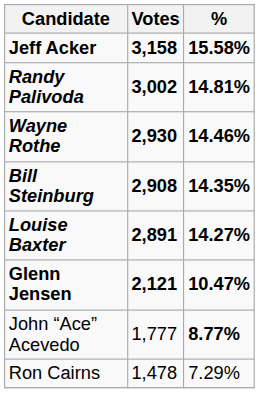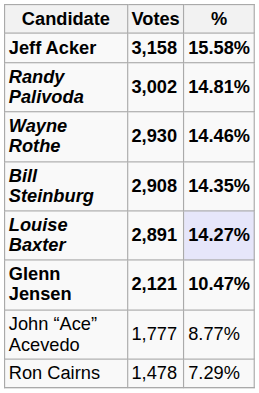(219, 235) no background -> (219, 235) lavender background
(214, 334) bold -> (214, 334) normal
